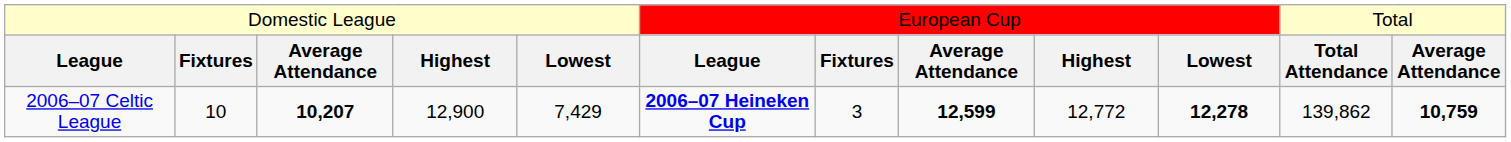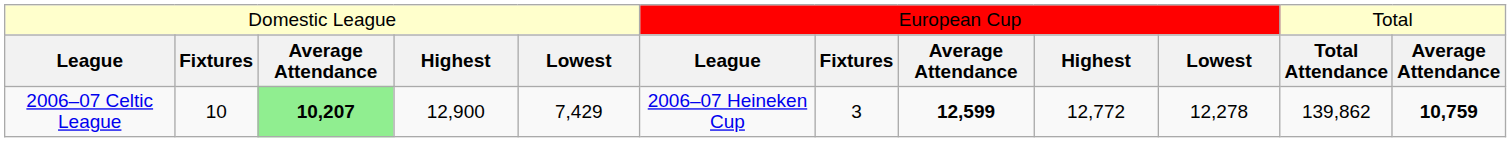(325, 112) no background -> (326, 112) lightgreen background
(727, 112) bold -> (727, 112) normal
(1219, 112) bold -> (1219, 112) normal
